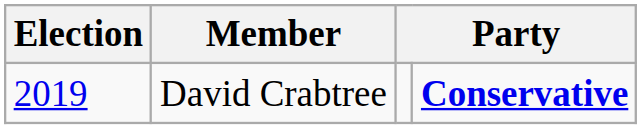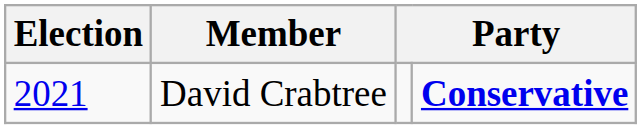(51, 92) 2019 -> (51, 92) 2021
